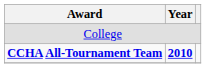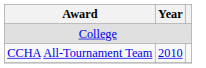(85, 53) bold -> (80, 53) normal
(180, 53) bold -> (170, 53) normal
